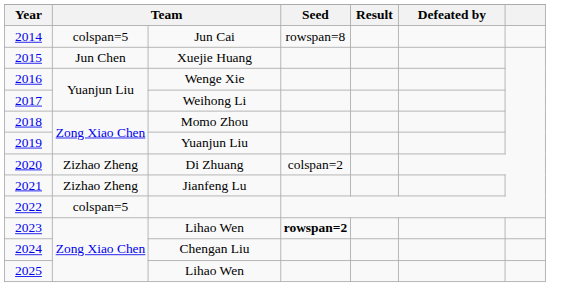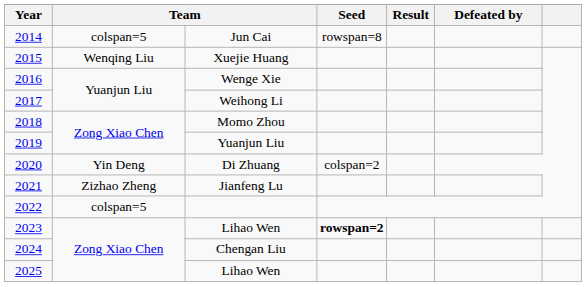(101, 57) Jun Chen -> (119, 57) Wenqing Liu
(101, 164) Zizhao Zheng -> (119, 164) Yin Deng
